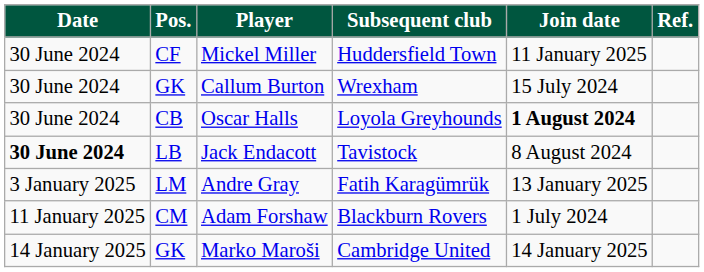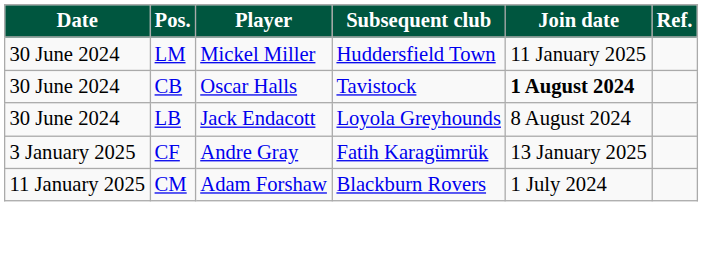(168, 53) CF -> (170, 53) LM
- row: (263, 86)
(419, 119) Loyola Greyhounds -> (376, 86) Tavistock
(67, 151) bold -> (64, 119) normal
(377, 151) Tavistock -> (419, 119) Loyola Greyhounds
(171, 184) LM -> (167, 151) CF
- row: (260, 250)
